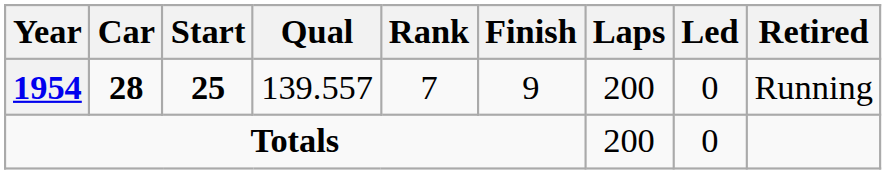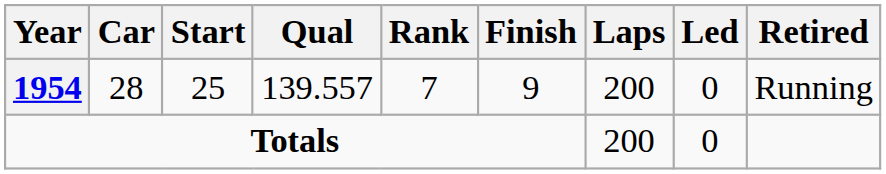(126, 86) bold -> (126, 86) normal
(208, 86) bold -> (208, 86) normal
